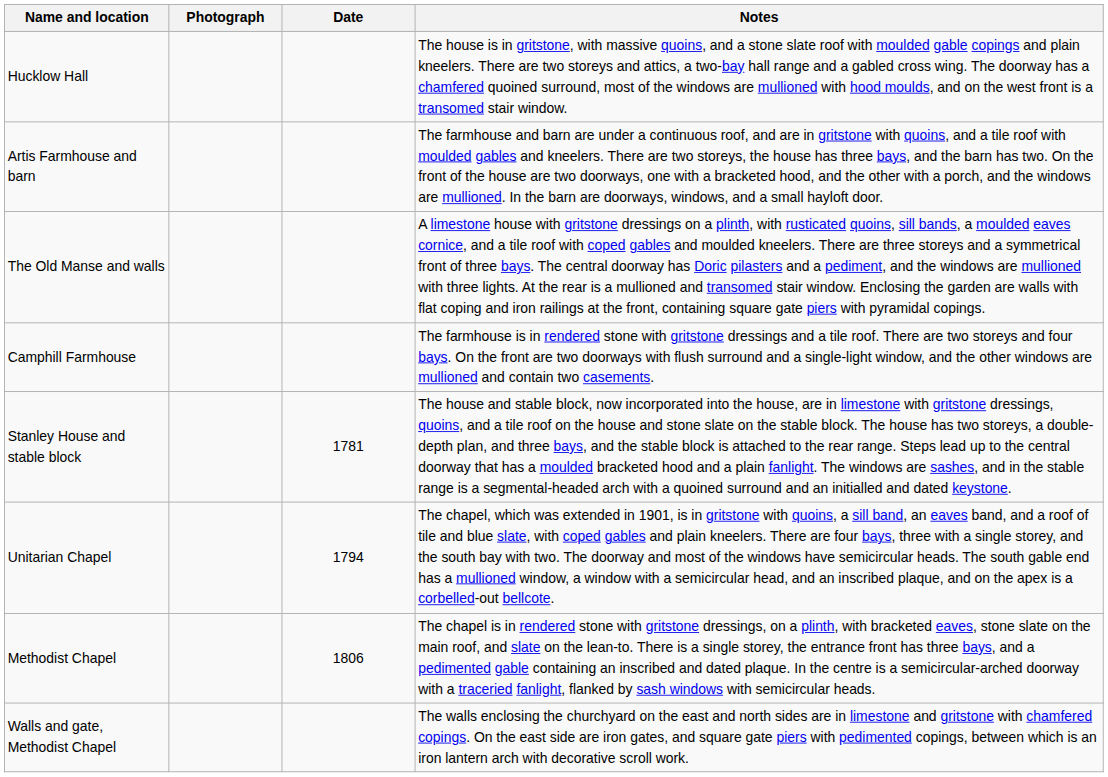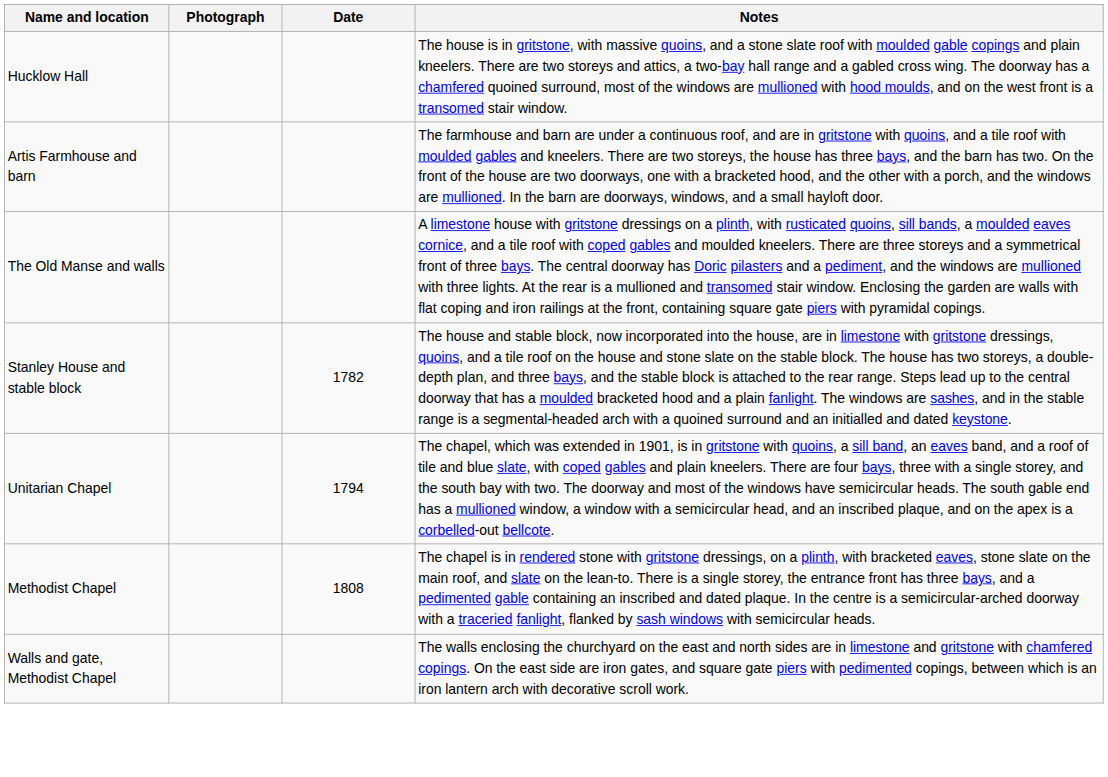- row: (72, 357)
(348, 446) 1781 -> (348, 377) 1782
(348, 658) 1806 -> (348, 589) 1808
